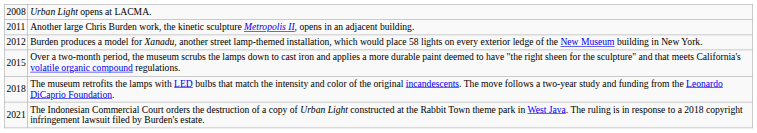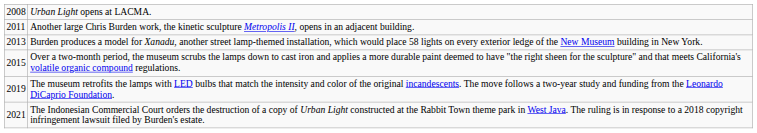(16, 42) 2012 -> (16, 42) 2013
(16, 89) 2018 -> (16, 89) 2019
